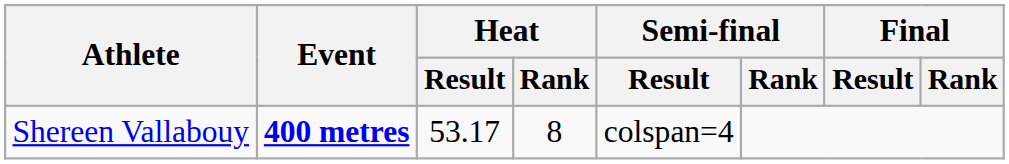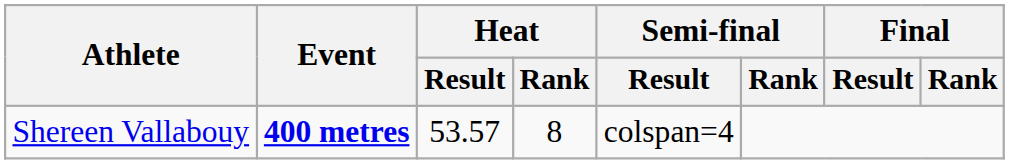(465, 132) 53.17 -> (465, 132) 53.57
